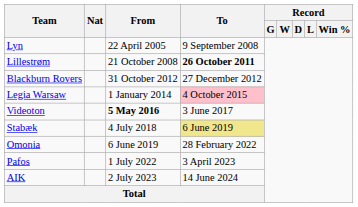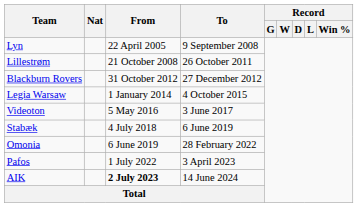(219, 62) bold -> (217, 62) normal
(215, 95) pink background -> (215, 95) no background
(134, 111) bold -> (133, 111) normal
(208, 128) khaki background -> (208, 128) no background
(132, 177) normal -> (133, 177) bold
